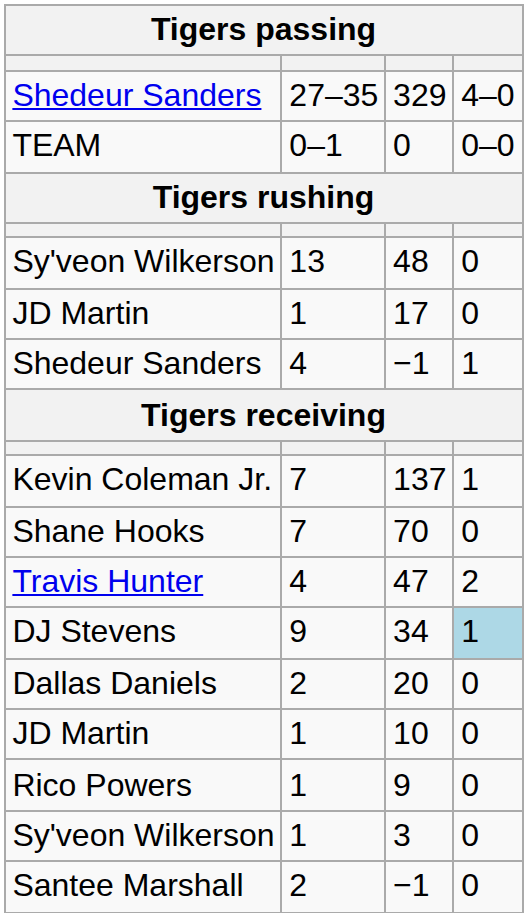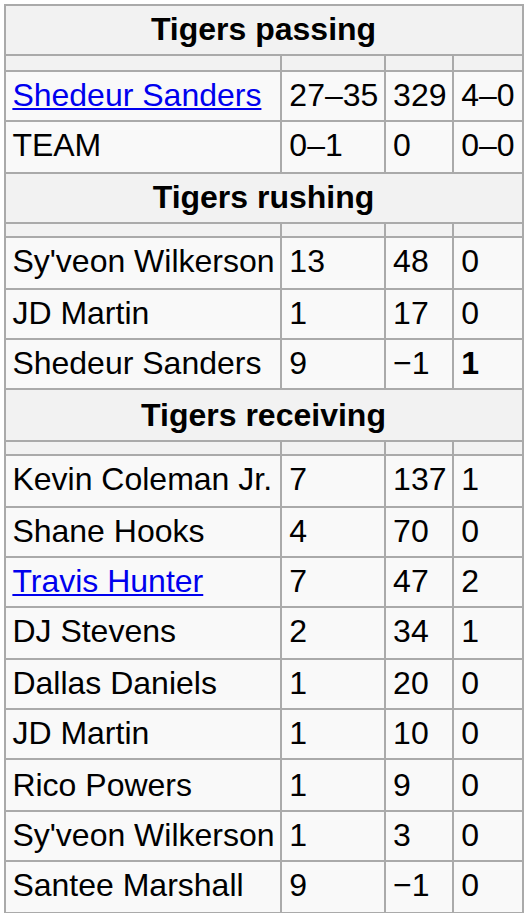(298, 363) 4 -> (298, 363) 9
(470, 363) normal -> (470, 363) bold
(298, 530) 7 -> (298, 530) 4
(298, 581) 4 -> (298, 581) 7
(298, 632) 9 -> (298, 632) 2
(470, 632) lightblue background -> (470, 632) no background
(298, 683) 2 -> (298, 683) 1
(298, 886) 2 -> (298, 886) 9
